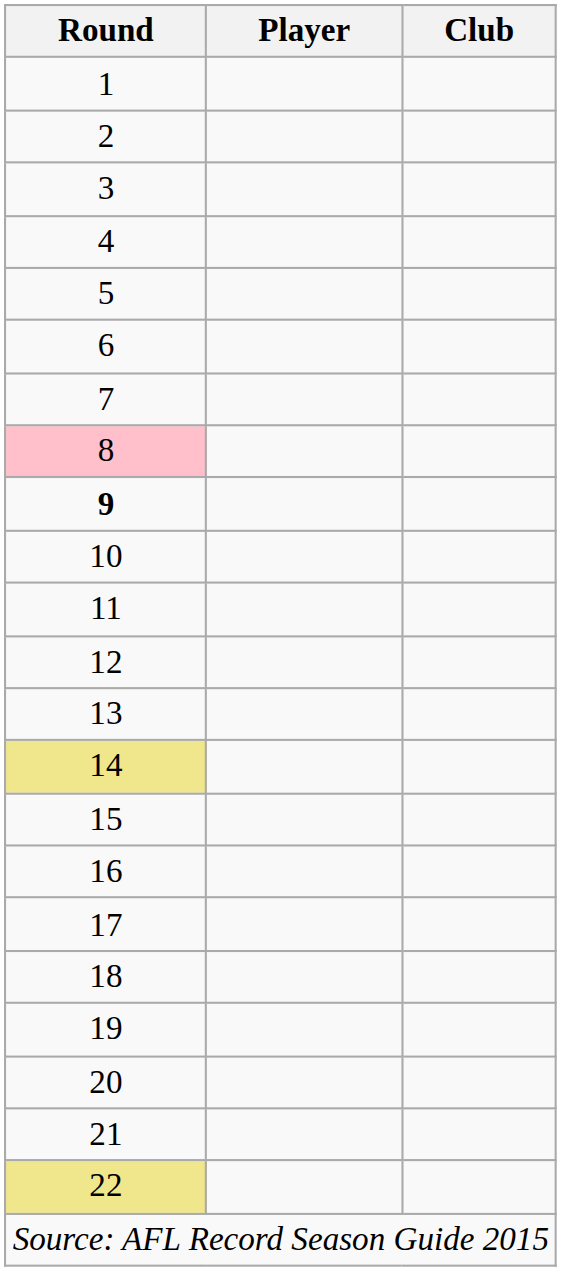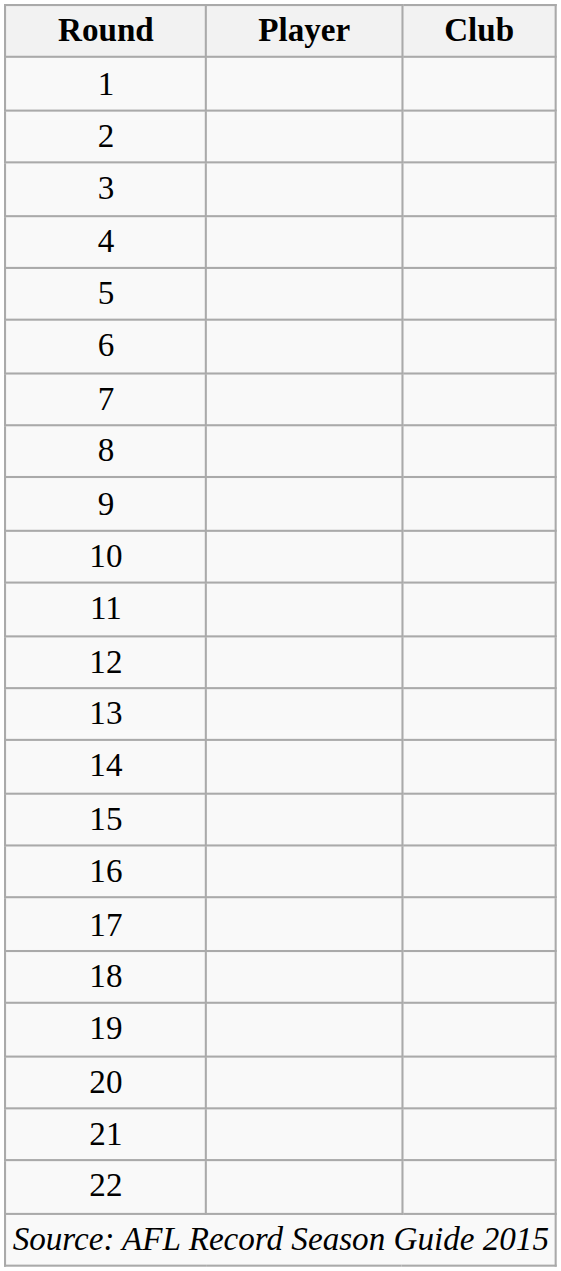(106, 450) pink background -> (106, 450) no background
(106, 503) bold -> (106, 503) normal
(106, 766) khaki background -> (106, 766) no background
(106, 1186) khaki background -> (106, 1186) no background
